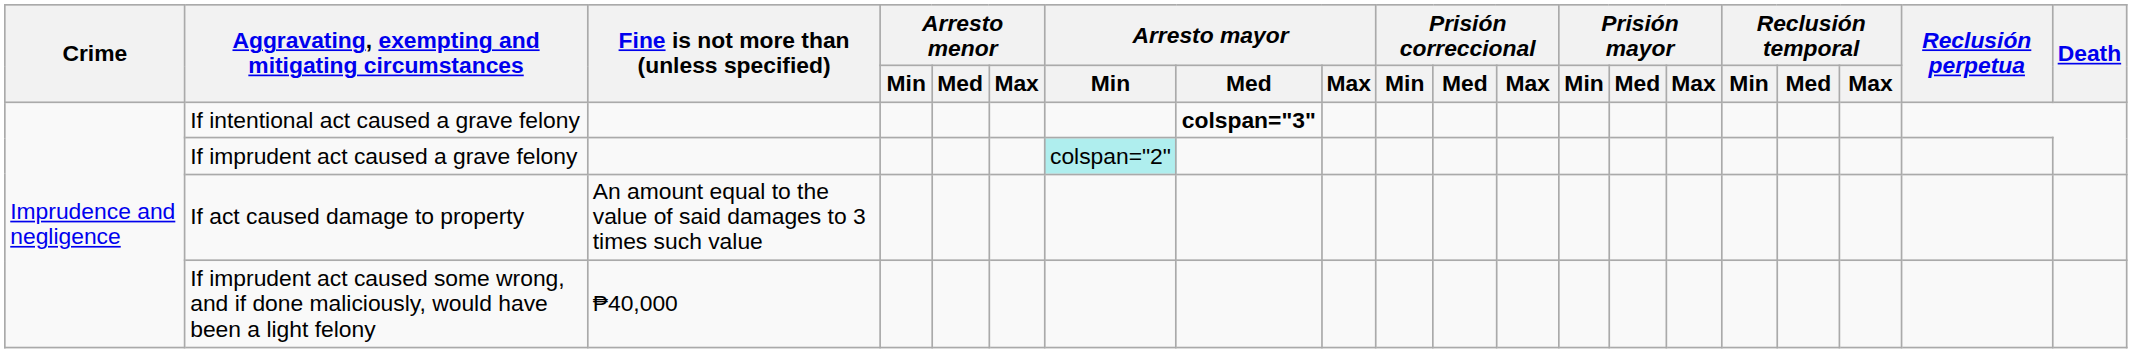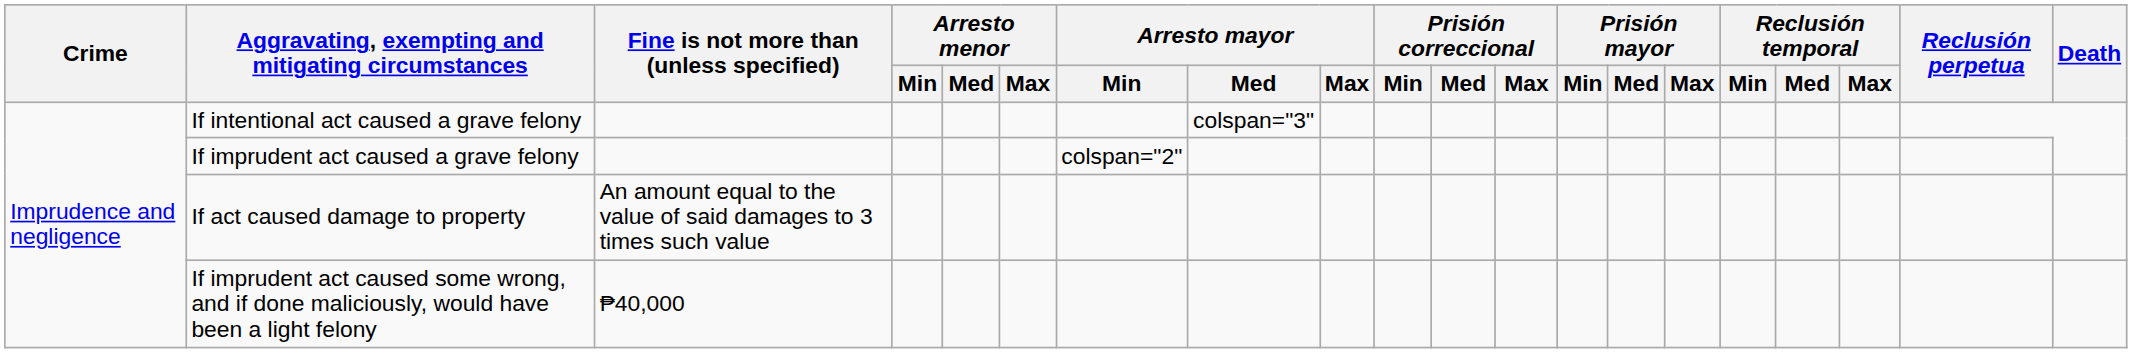(1249, 120) bold -> (1254, 120) normal
(1110, 156) paleturquoise background -> (1122, 156) no background
